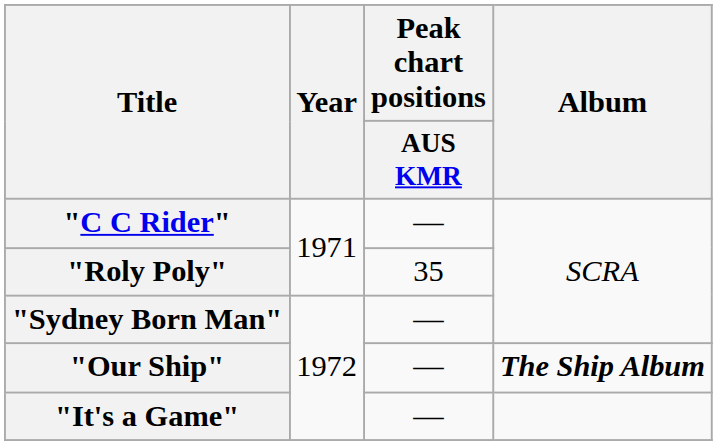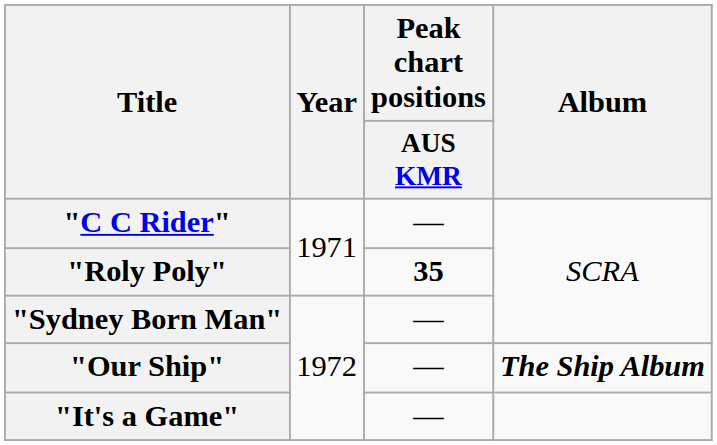(428, 270) normal -> (428, 270) bold
